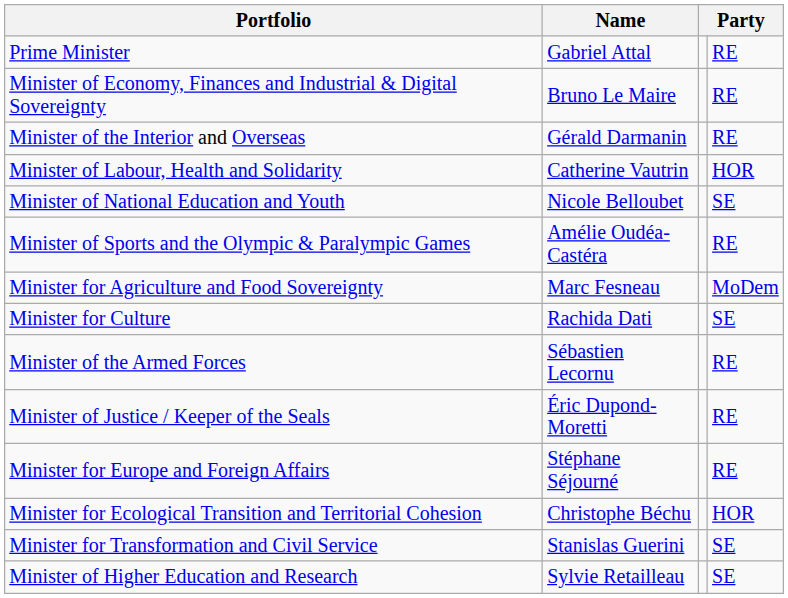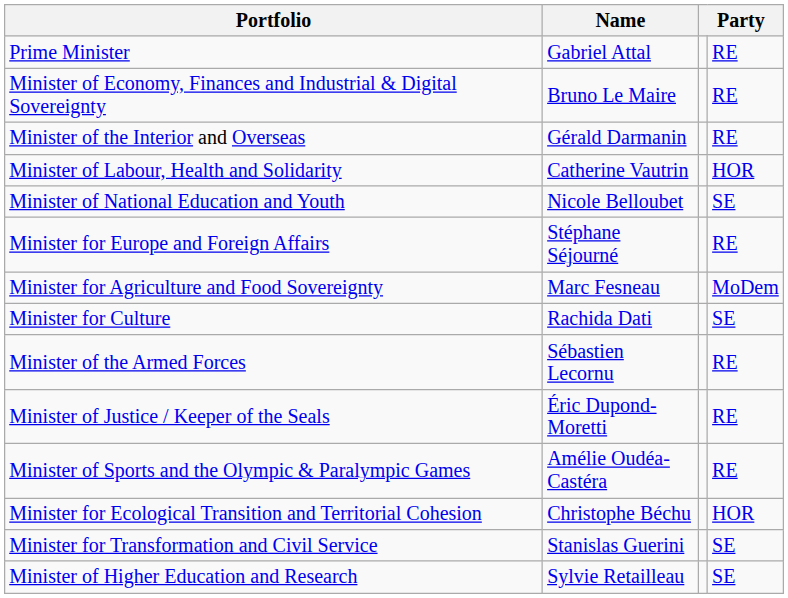rows swapped: (240, 244) <-> (169, 470)
